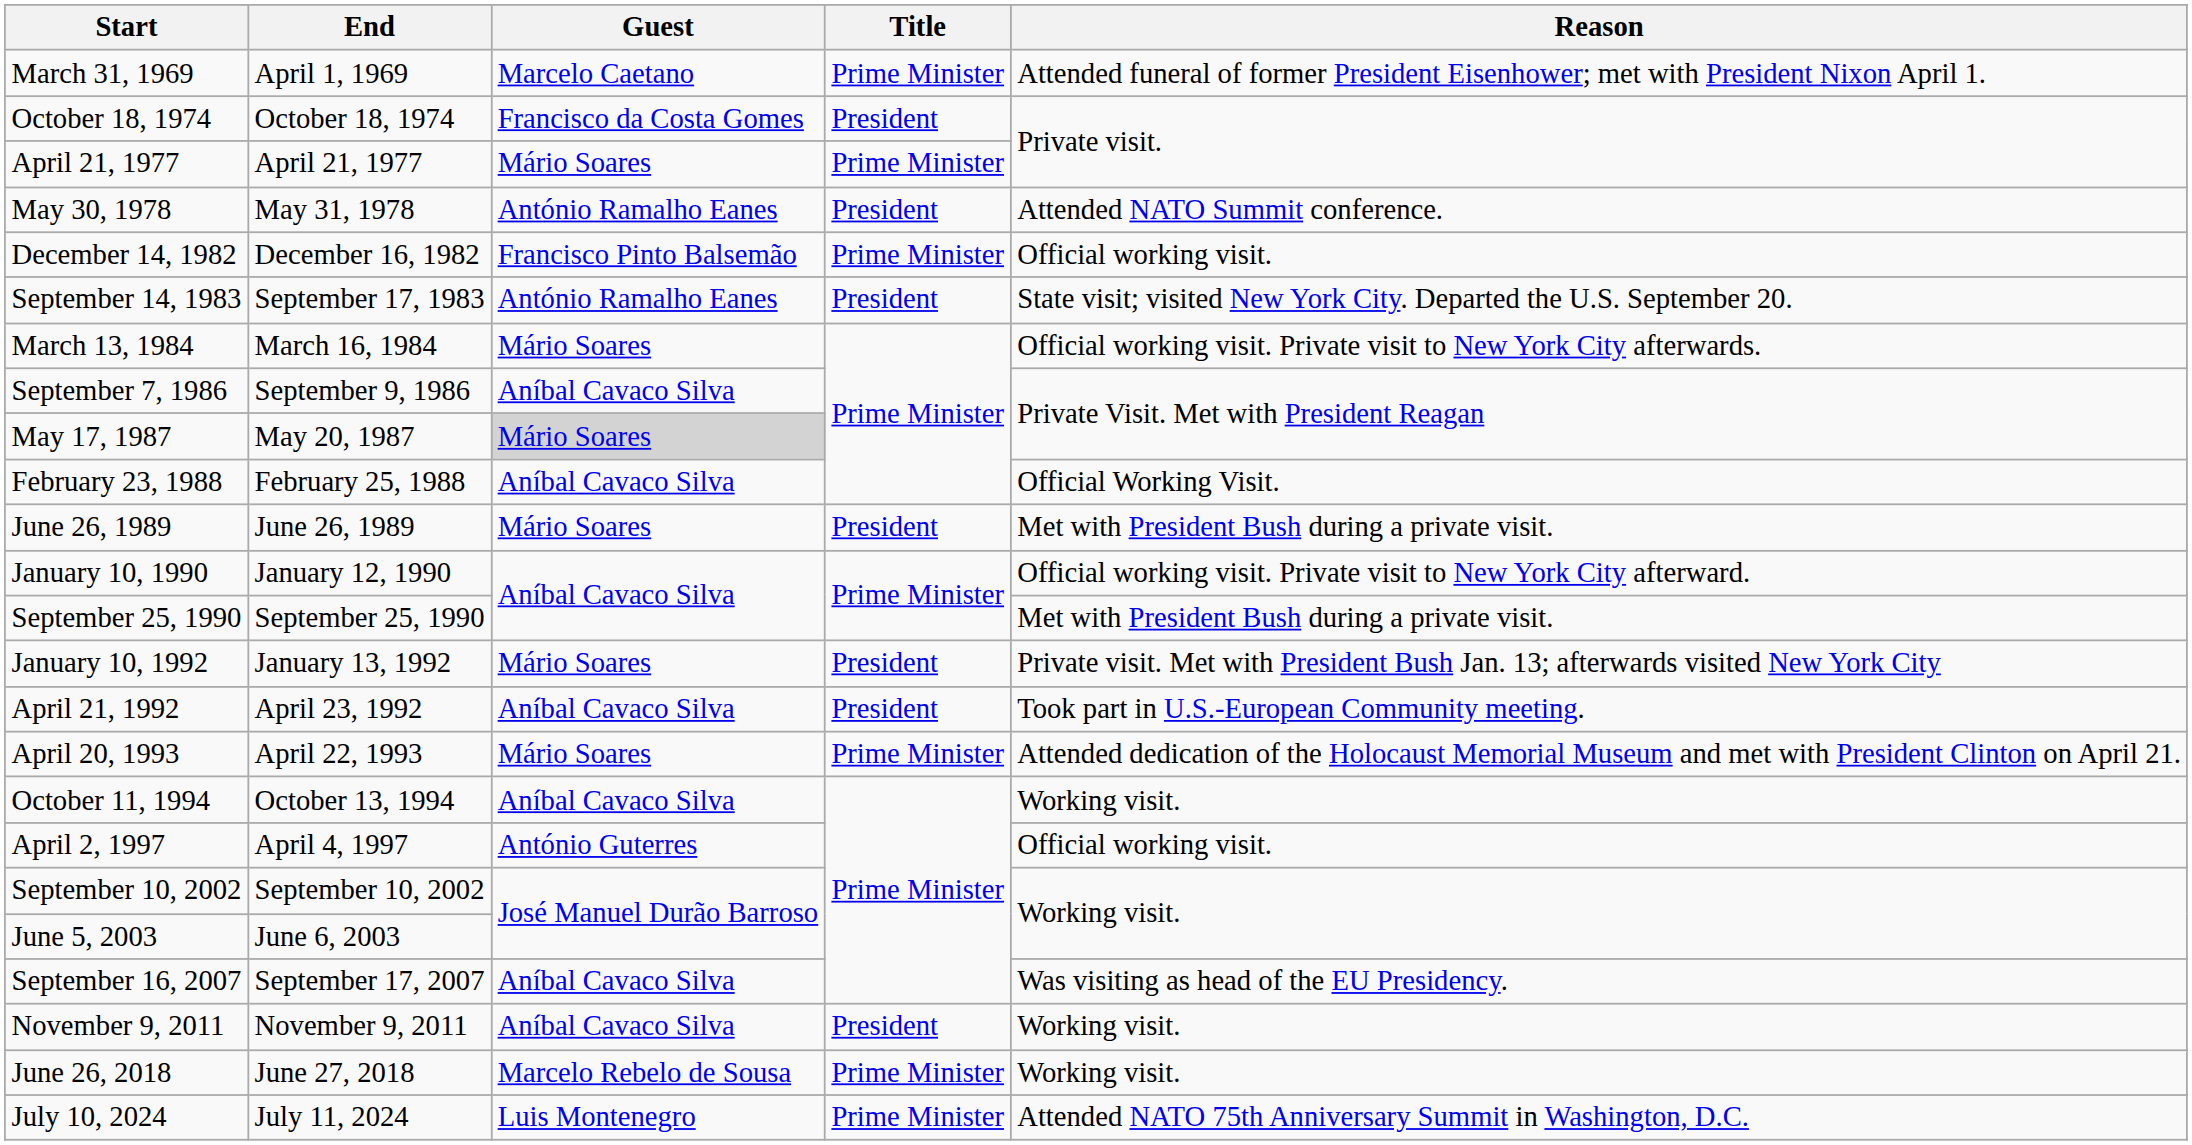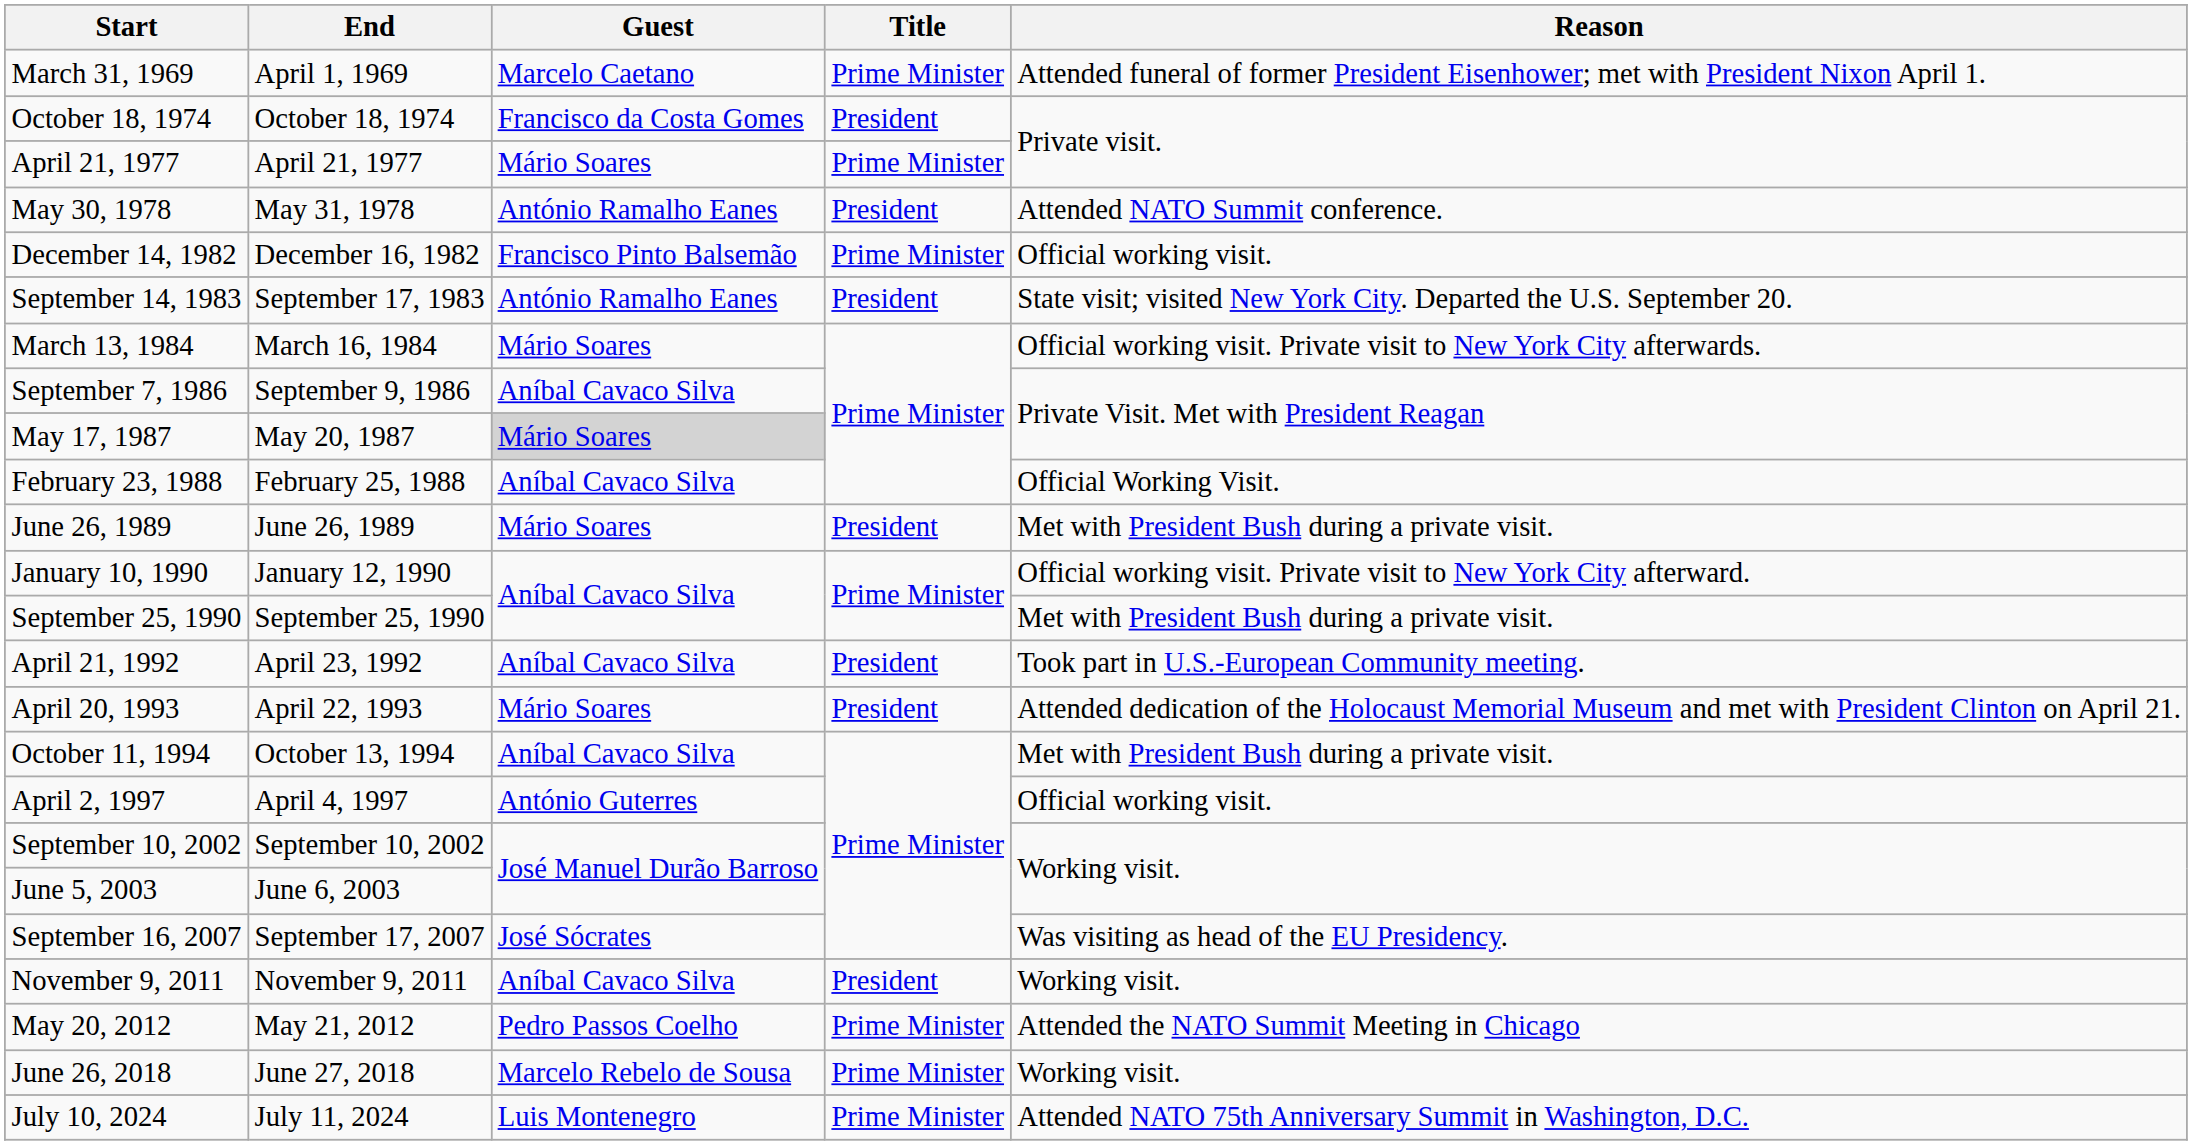- row: (110, 663)
(918, 753) Prime Minister -> (885, 708) President
(1099, 799) Working visit. -> (1285, 753) Met with President Bush during a private visit.
(616, 981) Aníbal Cavaco Silva -> (574, 935) José Sócrates
+ row: (91, 1026)
